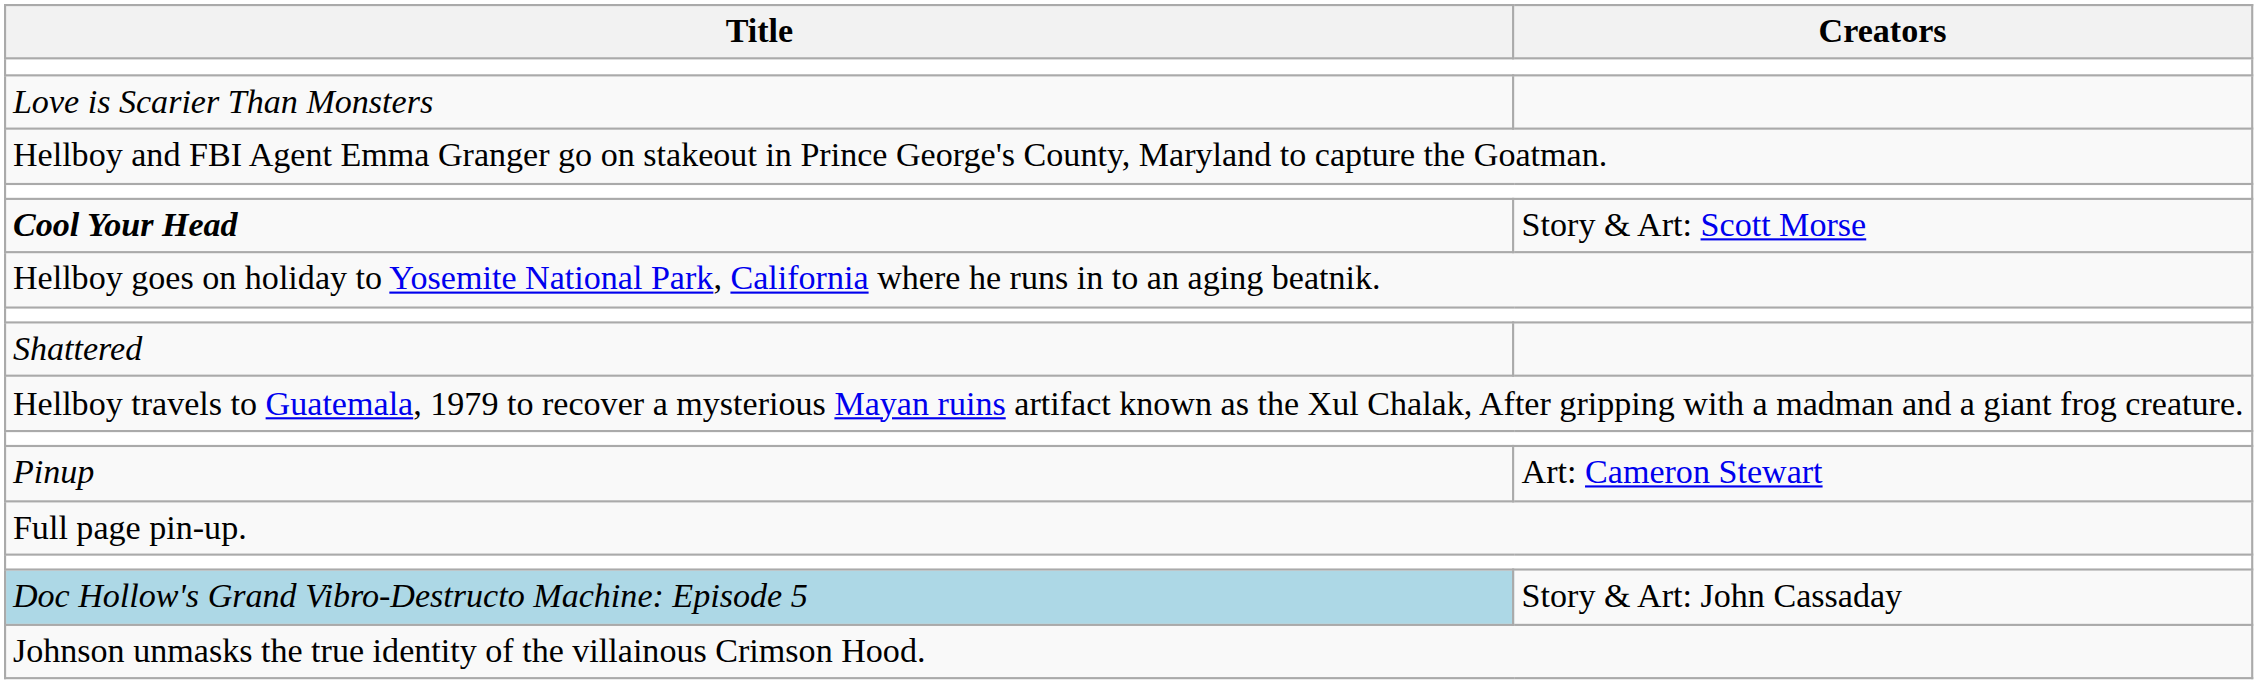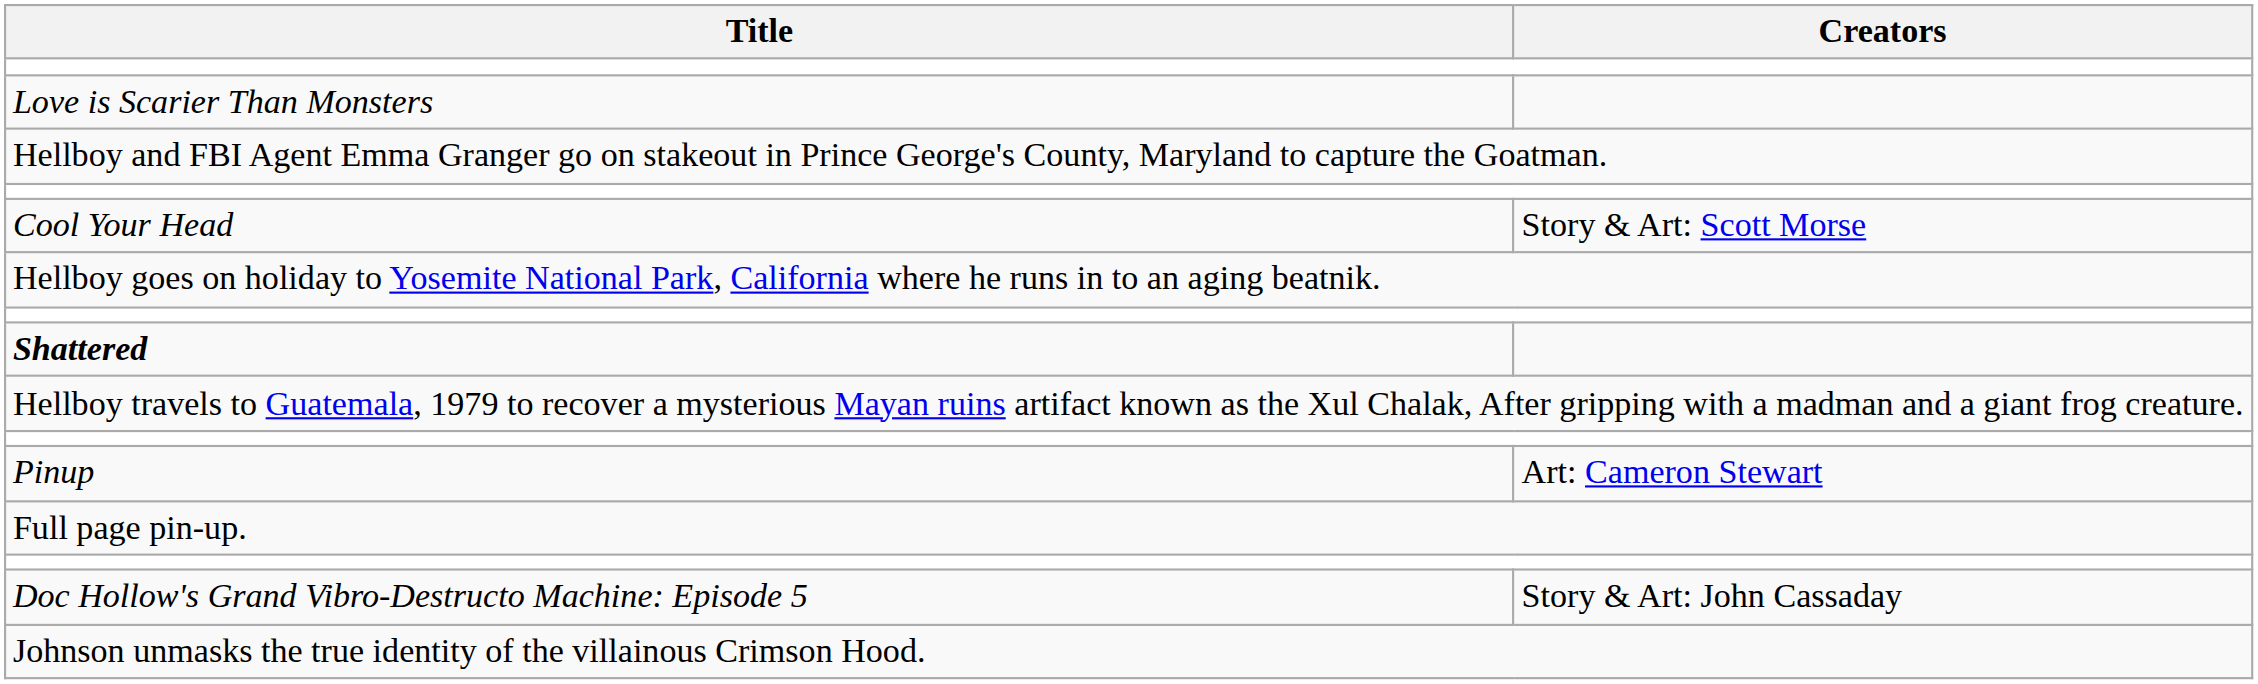(125, 225) bold -> (123, 225) normal
(78, 348) normal -> (80, 348) bold
(410, 596) lightblue background -> (410, 596) no background
